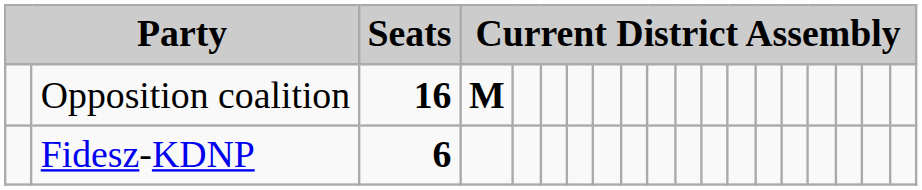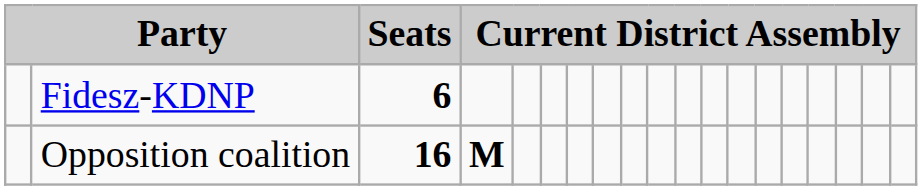rows swapped: (195, 94) <-> (148, 154)
